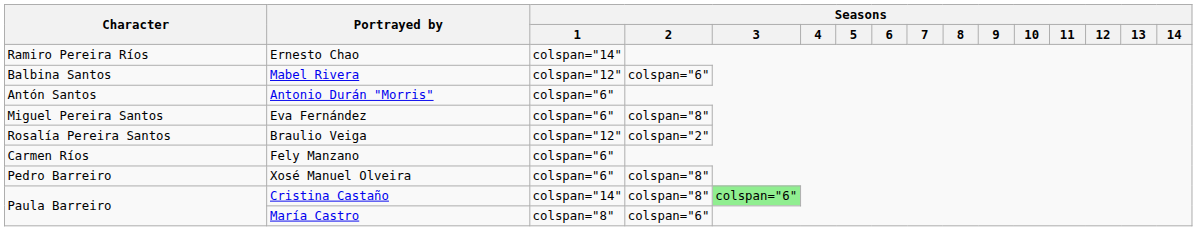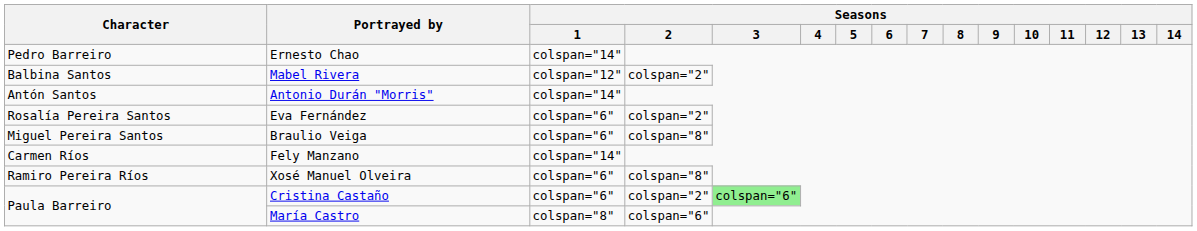(78, 55) Ramiro Pereira Ríos -> (59, 55) Pedro Barreiro
(669, 75) colspan="6" -> (669, 75) colspan="2"
(573, 95) colspan="6" -> (577, 95) colspan="14"
(85, 115) Miguel Pereira Santos -> (89, 115) Rosalía Pereira Santos
(669, 115) colspan="8" -> (669, 115) colspan="2"
(89, 135) Rosalía Pereira Santos -> (85, 135) Miguel Pereira Santos
(577, 135) colspan="12" -> (573, 135) colspan="6"
(669, 135) colspan="2" -> (669, 135) colspan="8"
(573, 155) colspan="6" -> (577, 155) colspan="14"
(59, 176) Pedro Barreiro -> (78, 176) Ramiro Pereira Ríos
(577, 196) colspan="14" -> (573, 196) colspan="6"
(669, 196) colspan="8" -> (669, 196) colspan="2"
